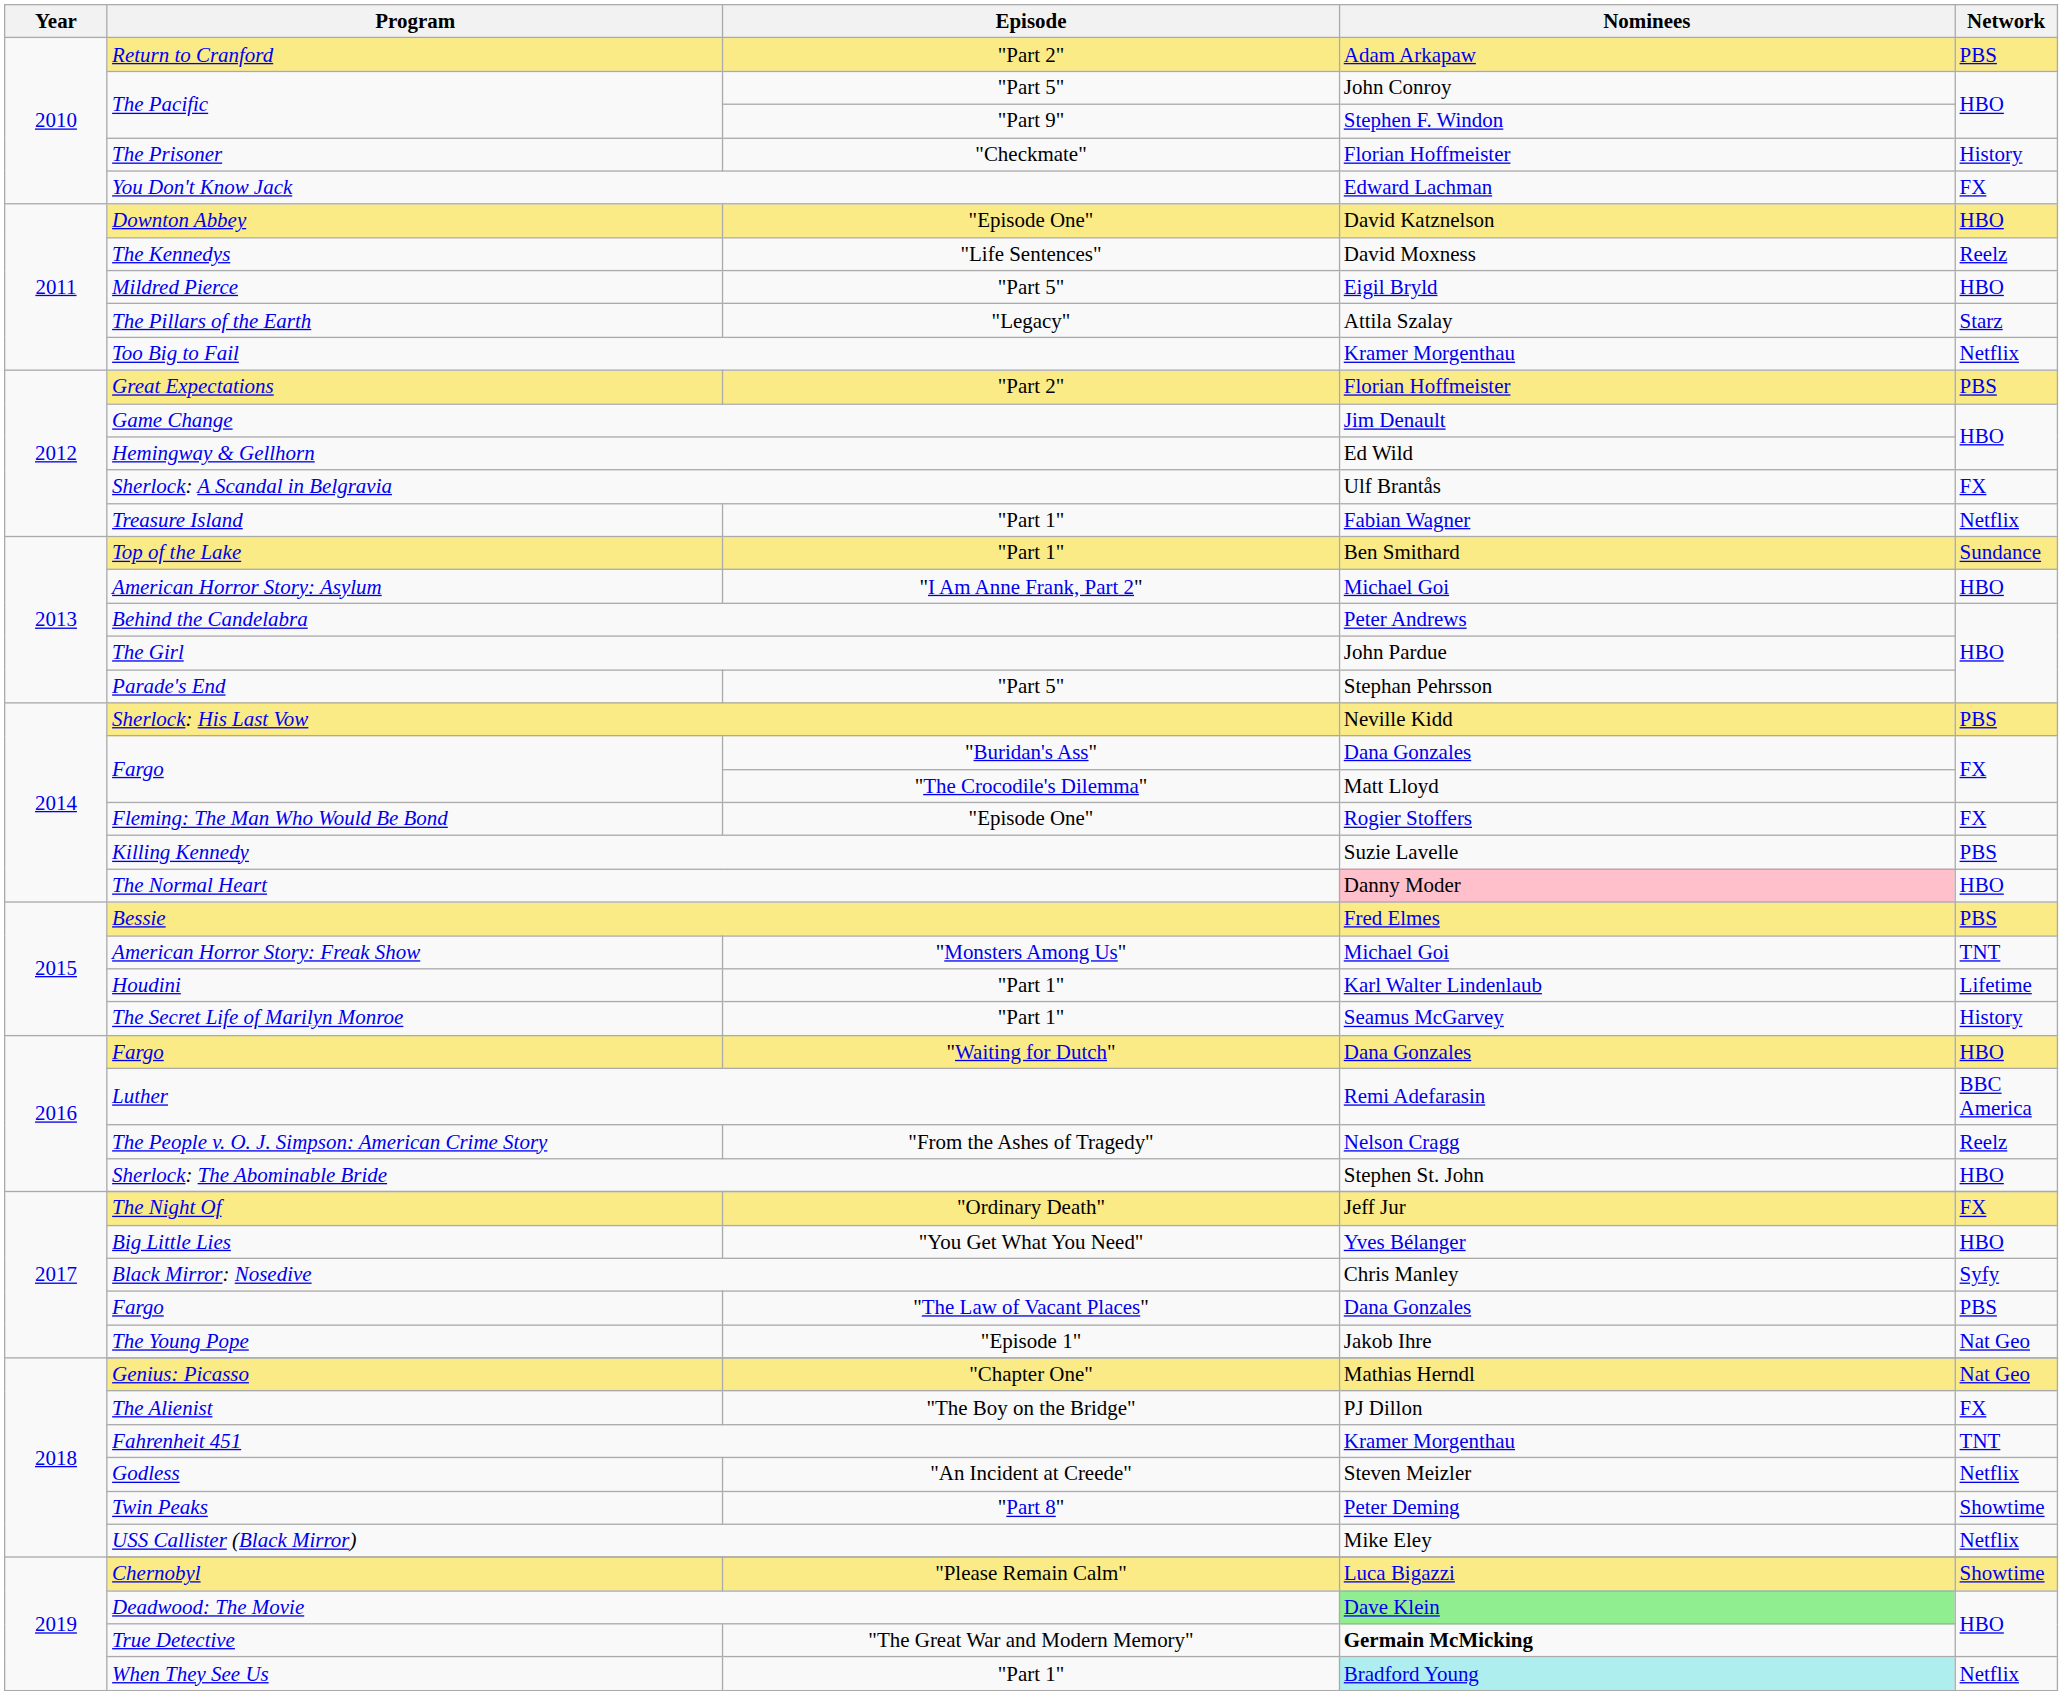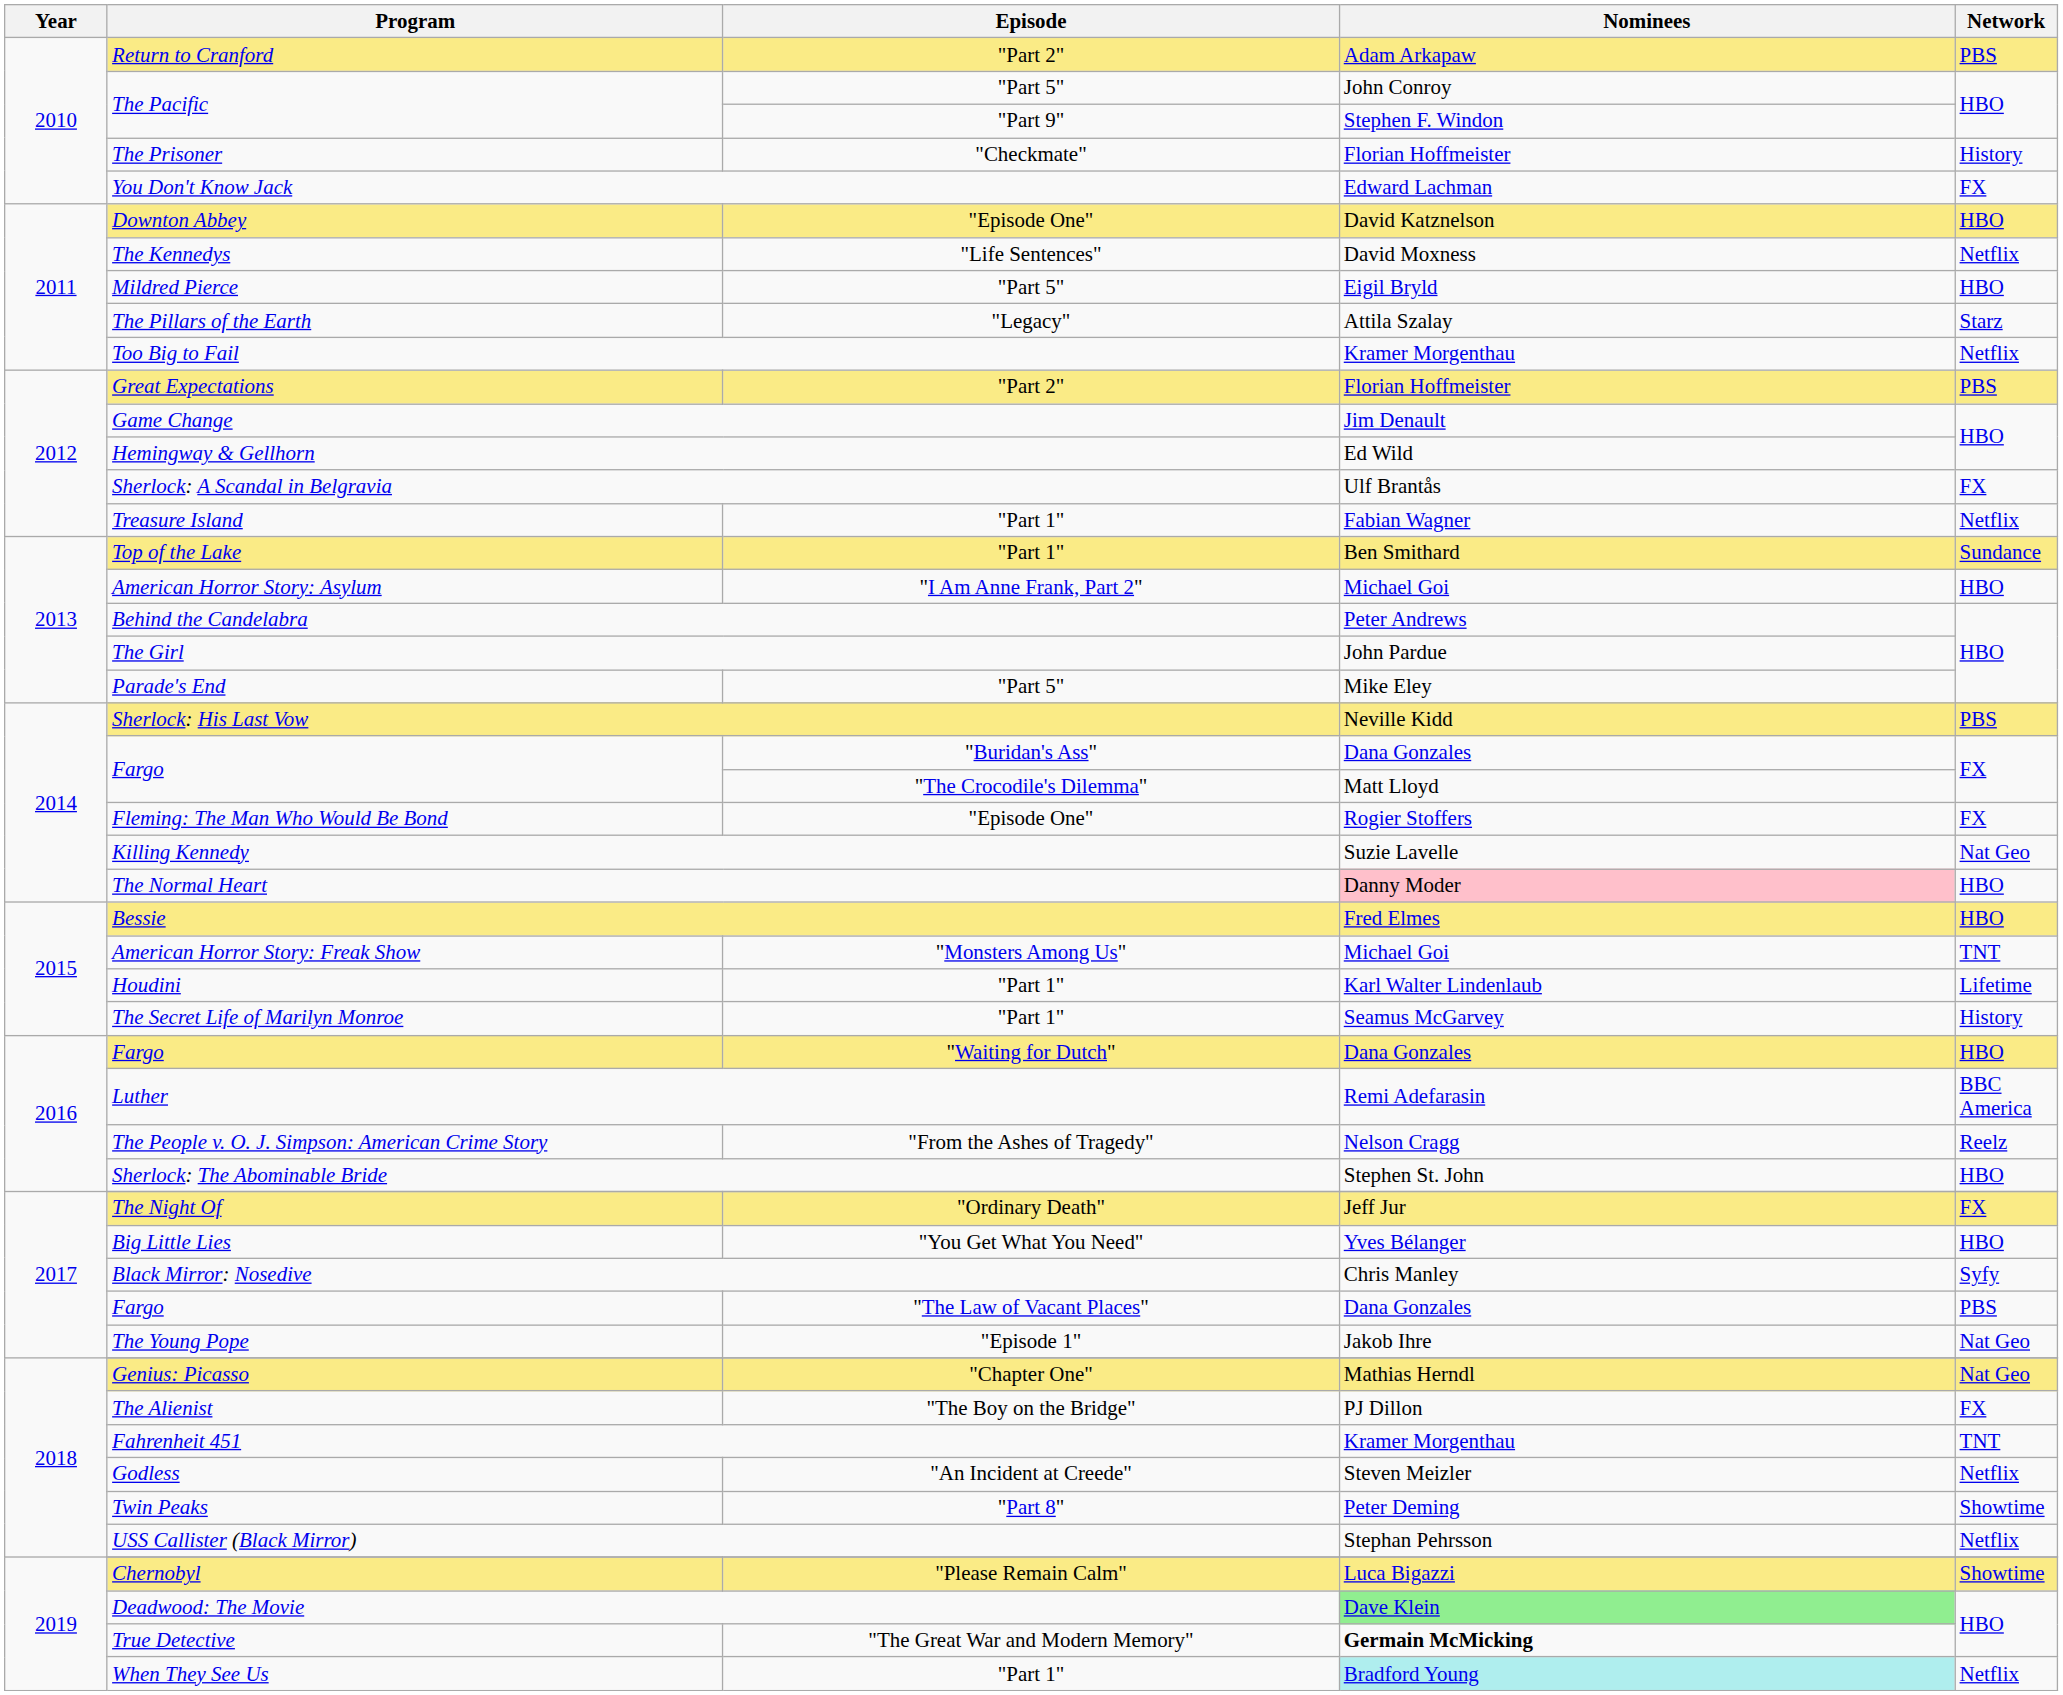(1983, 253) Reelz -> (1989, 253) Netflix
(1418, 685) Stephan Pehrsson -> (1388, 685) Mike Eley
(1978, 852) PBS -> (1995, 852) Nat Geo
(1978, 918) PBS -> (1982, 918) HBO
(1388, 1540) Mike Eley -> (1418, 1540) Stephan Pehrsson
